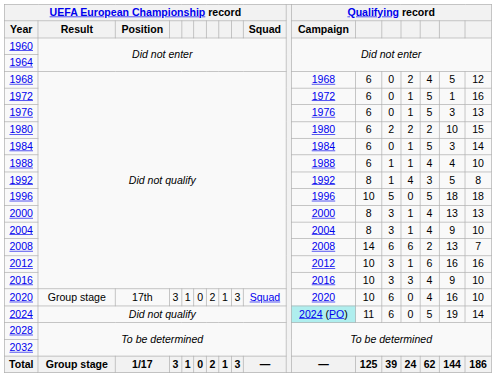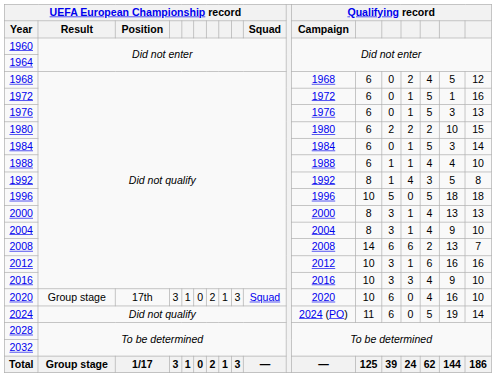(323, 314) paleturquoise background -> (323, 314) no background
